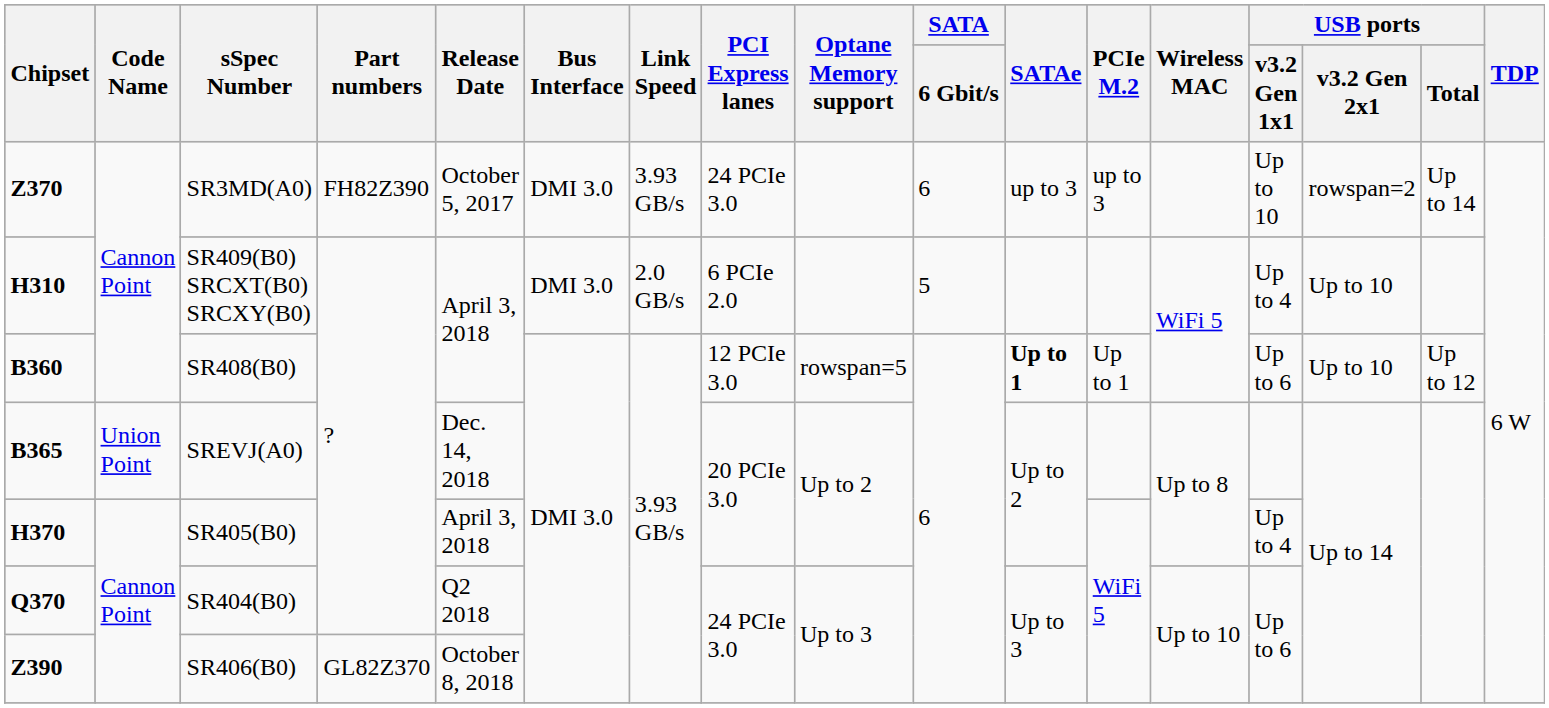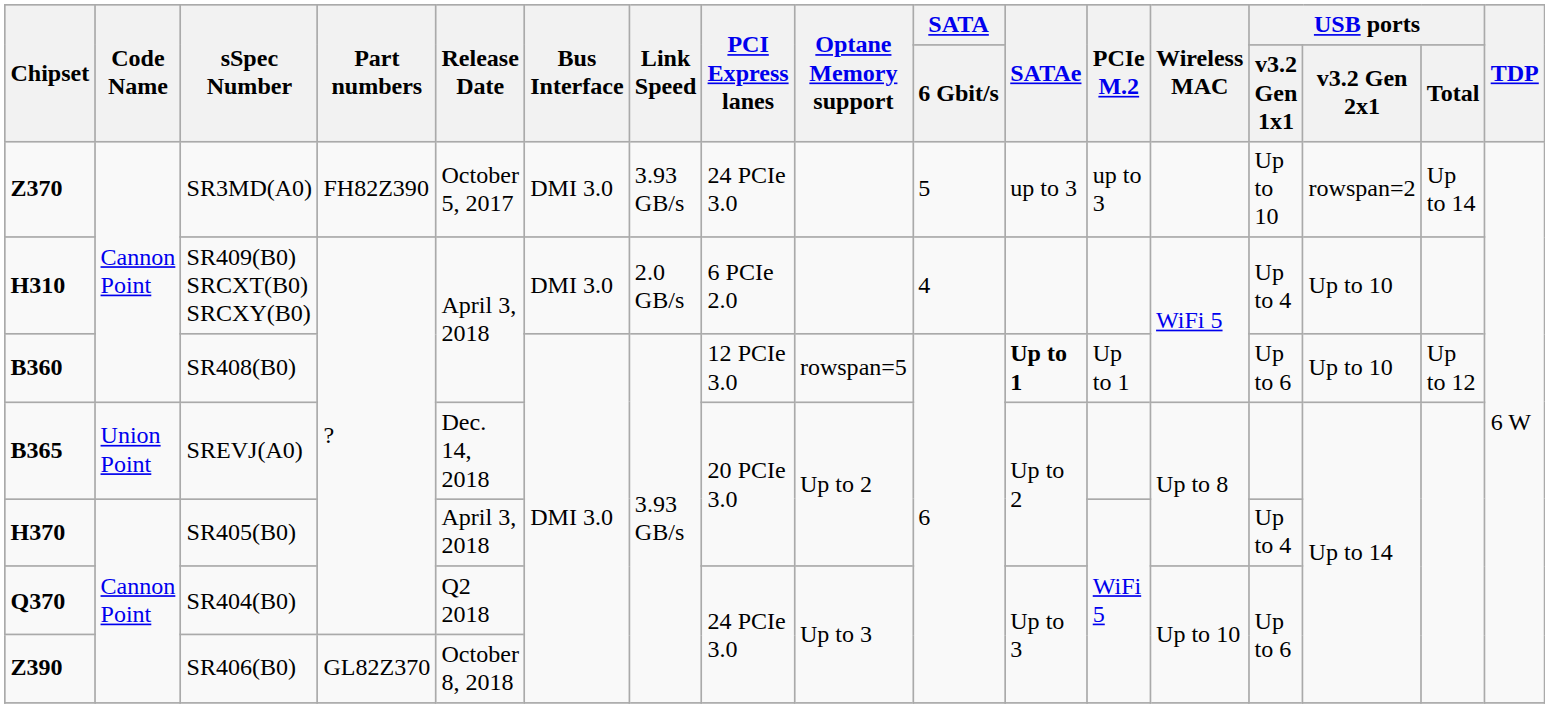(924, 189) 6 -> (924, 189) 5
(924, 285) 5 -> (924, 285) 4
